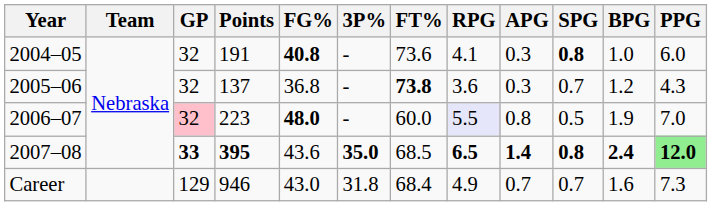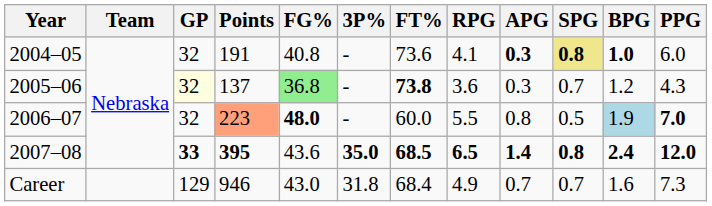(302, 53) bold -> (302, 53) normal
(518, 53) normal -> (518, 53) bold
(571, 53) no background -> (571, 53) khaki background
(621, 53) normal -> (621, 53) bold
(189, 86) no background -> (189, 86) lightyellow background
(302, 86) no background -> (302, 86) lightgreen background
(189, 119) pink background -> (189, 119) no background
(235, 119) no background -> (235, 119) lightsalmon background
(465, 119) lavender background -> (465, 119) no background
(621, 119) no background -> (621, 119) lightblue background
(673, 119) normal -> (673, 119) bold
(414, 151) normal -> (414, 151) bold
(678, 151) lightgreen background -> (678, 151) no background
